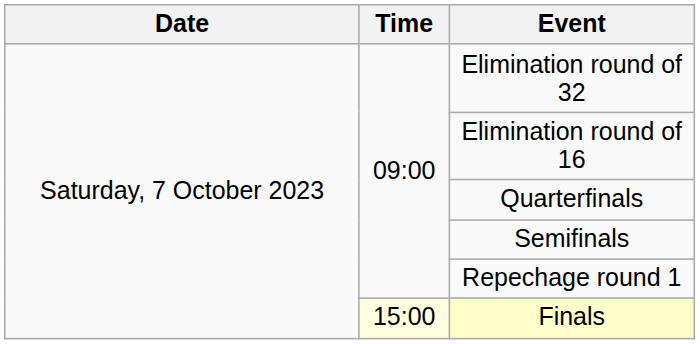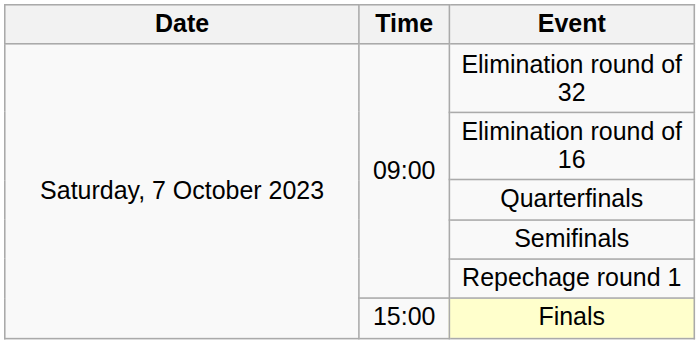(404, 317) lightyellow background -> (404, 317) no background
